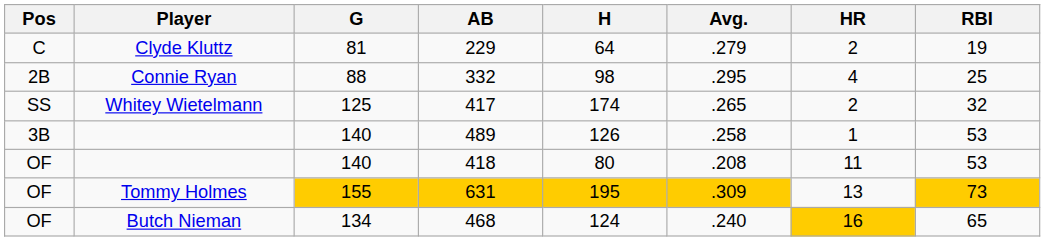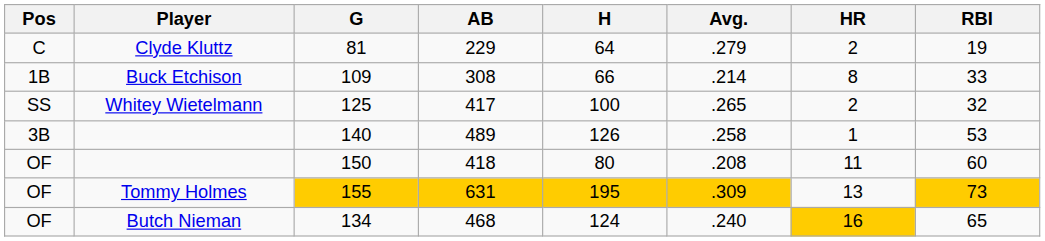+ row: (480, 76)
- row: (480, 76)
(605, 105) 174 -> (605, 105) 100
(356, 163) 140 -> (356, 163) 150
(977, 163) 53 -> (977, 163) 60
